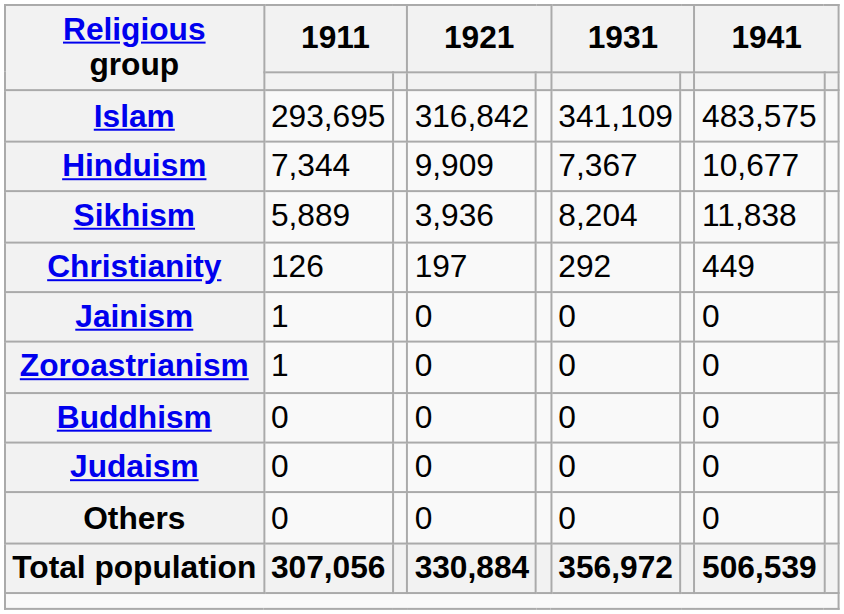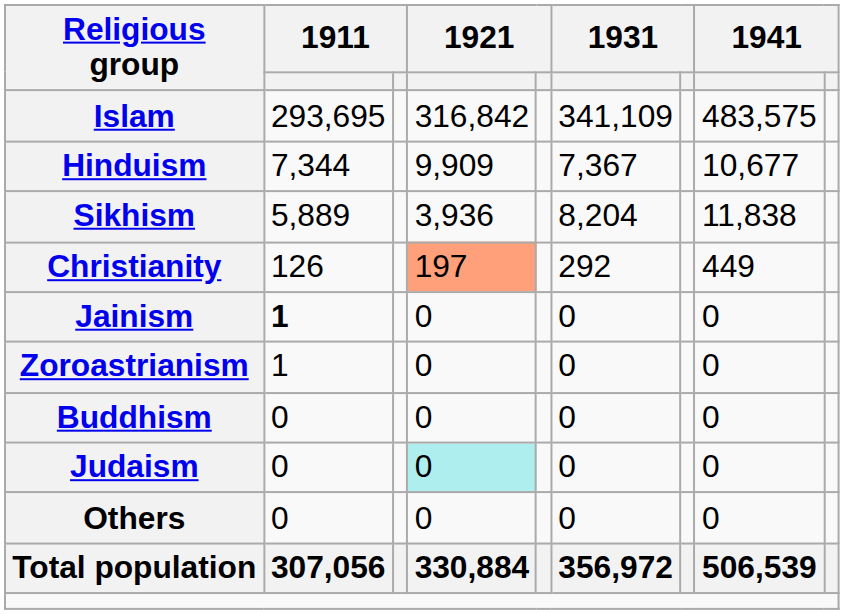(441, 266) no background -> (441, 266) lightsalmon background
(280, 316) normal -> (280, 316) bold
(423, 467) no background -> (423, 467) paleturquoise background
